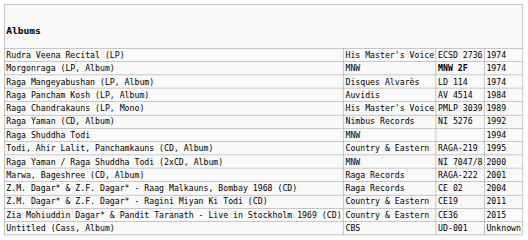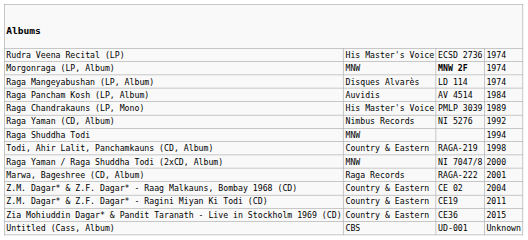(496, 148) 1995 -> (496, 148) 1998
(375, 188) Raga Records -> (387, 188) Country & Eastern
